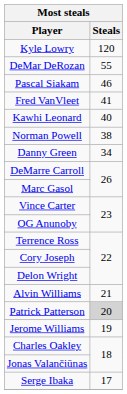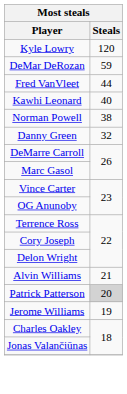(106, 65) 55 -> (106, 65) 59
- row: (47, 83)
(106, 100) 41 -> (106, 83) 44
(106, 153) 34 -> (106, 135) 32
- row: (47, 380)
